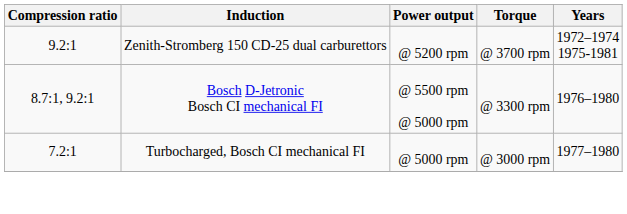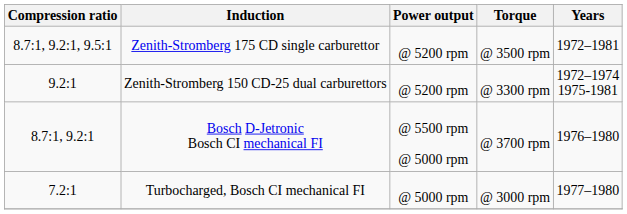+ row: (255, 45)
(515, 53) @ 3700 rpm -> (515, 91) @ 3300 rpm
(515, 106) @ 3300 rpm -> (515, 144) @ 3700 rpm
